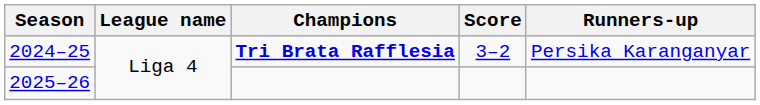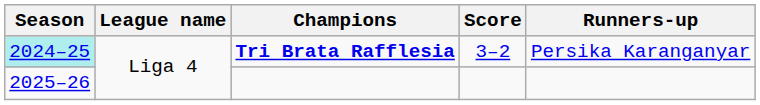(50, 52) no background -> (50, 52) paleturquoise background
